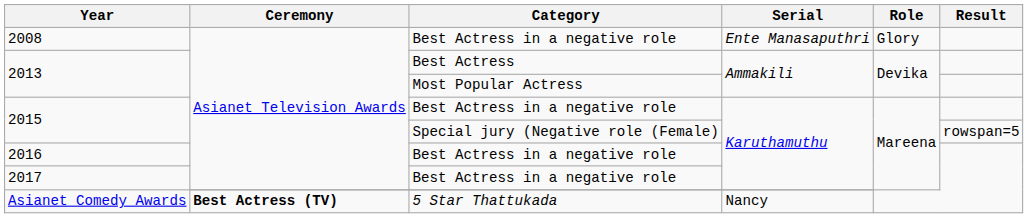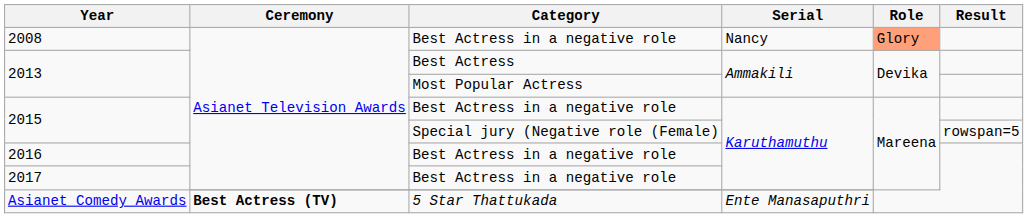(798, 39) Ente Manasaputhri -> (747, 39) Nancy
(898, 39) no background -> (898, 39) lightsalmon background
(747, 201) Nancy -> (798, 201) Ente Manasaputhri
